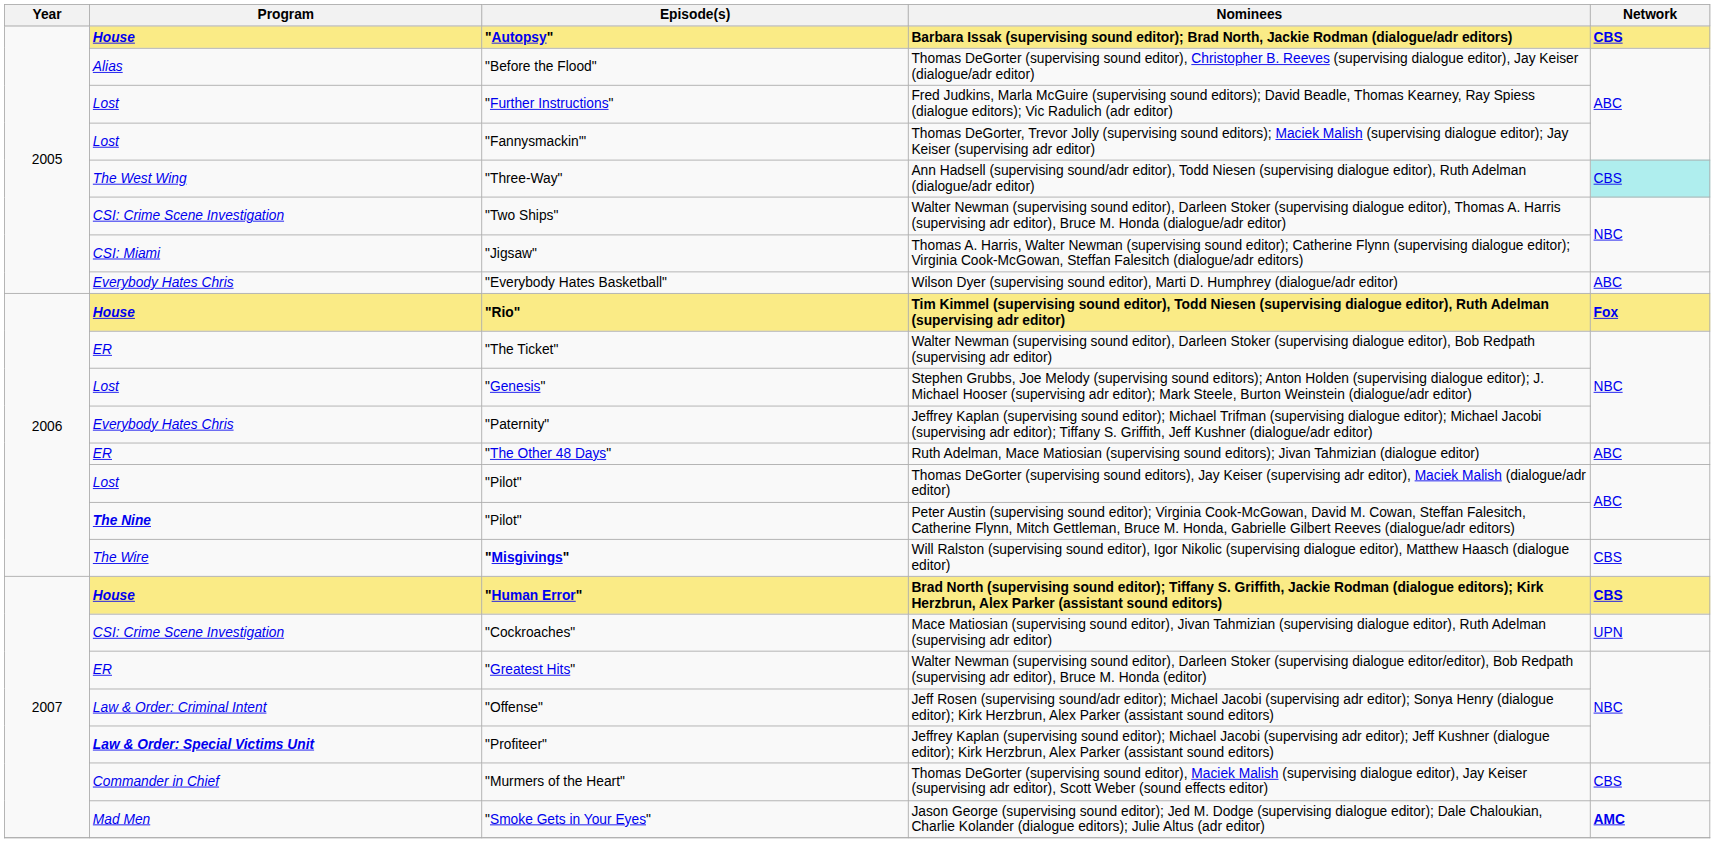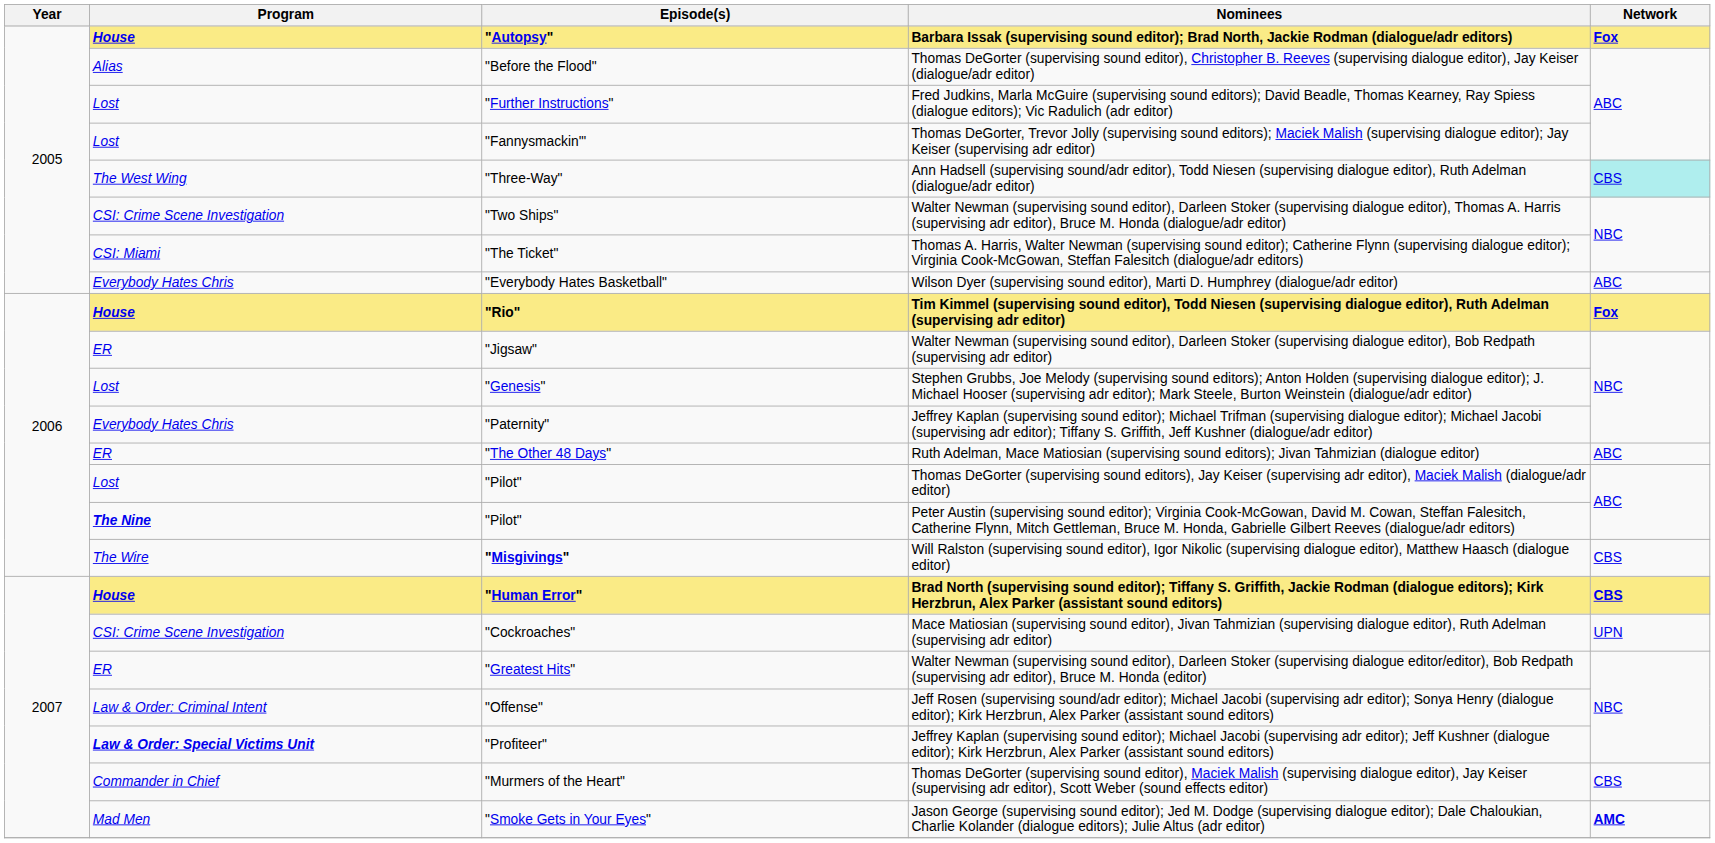(1608, 37) CBS -> (1606, 37) Fox
(511, 253) "Jigsaw" -> (522, 253) "The Ticket"
(522, 349) "The Ticket" -> (511, 349) "Jigsaw"
